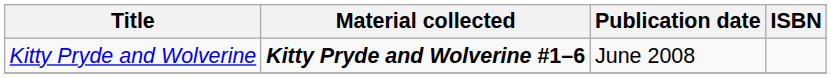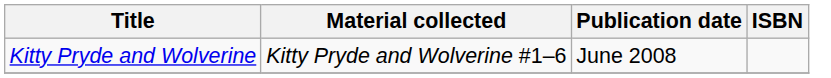(426, 55) bold -> (416, 55) normal
